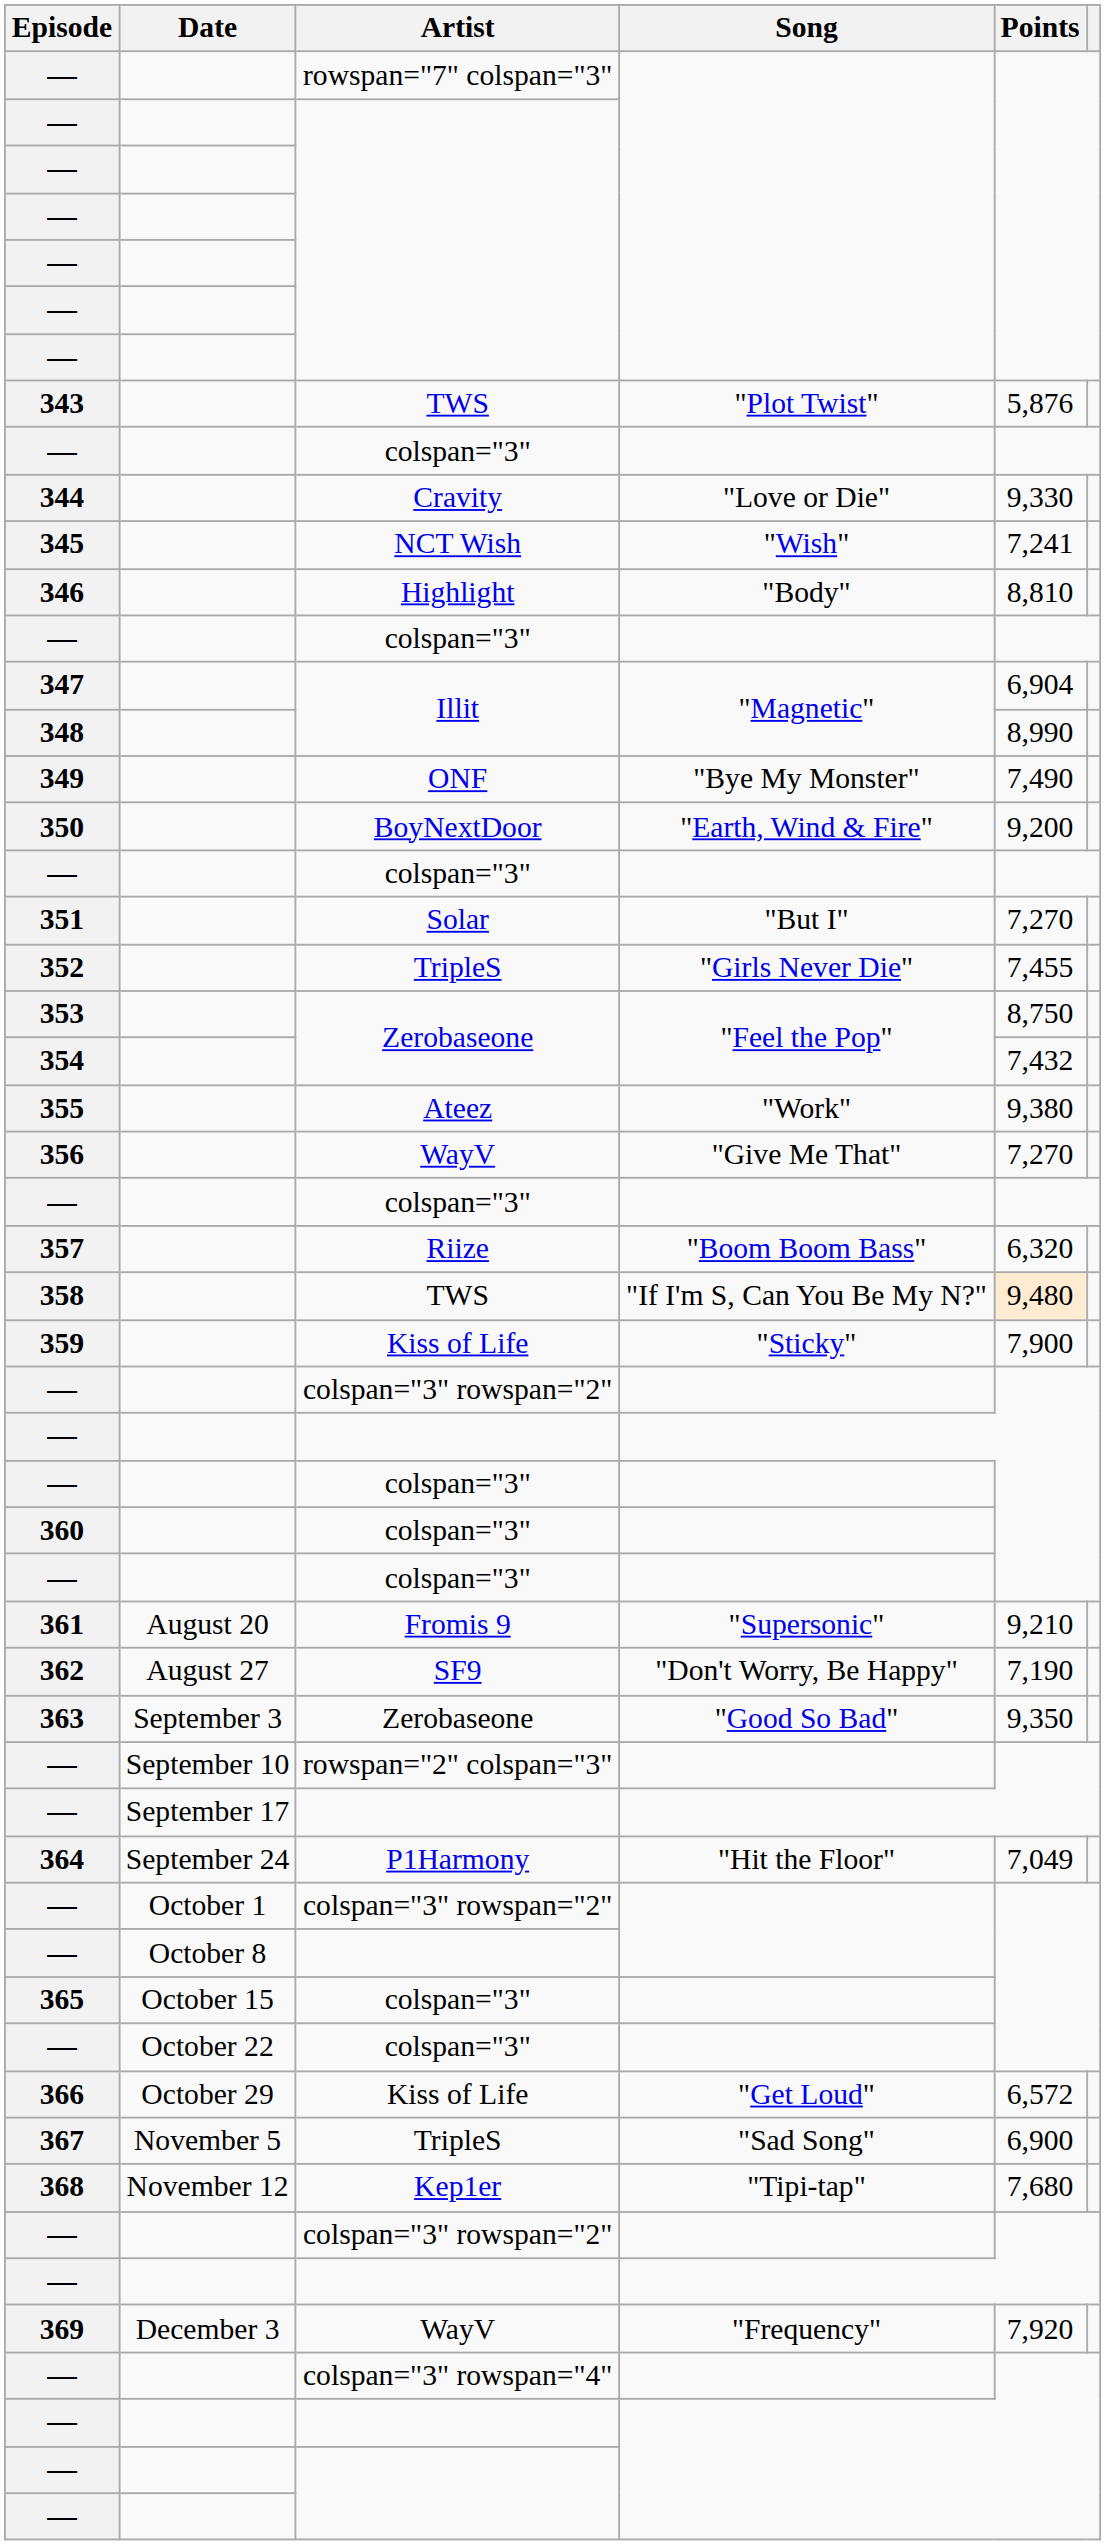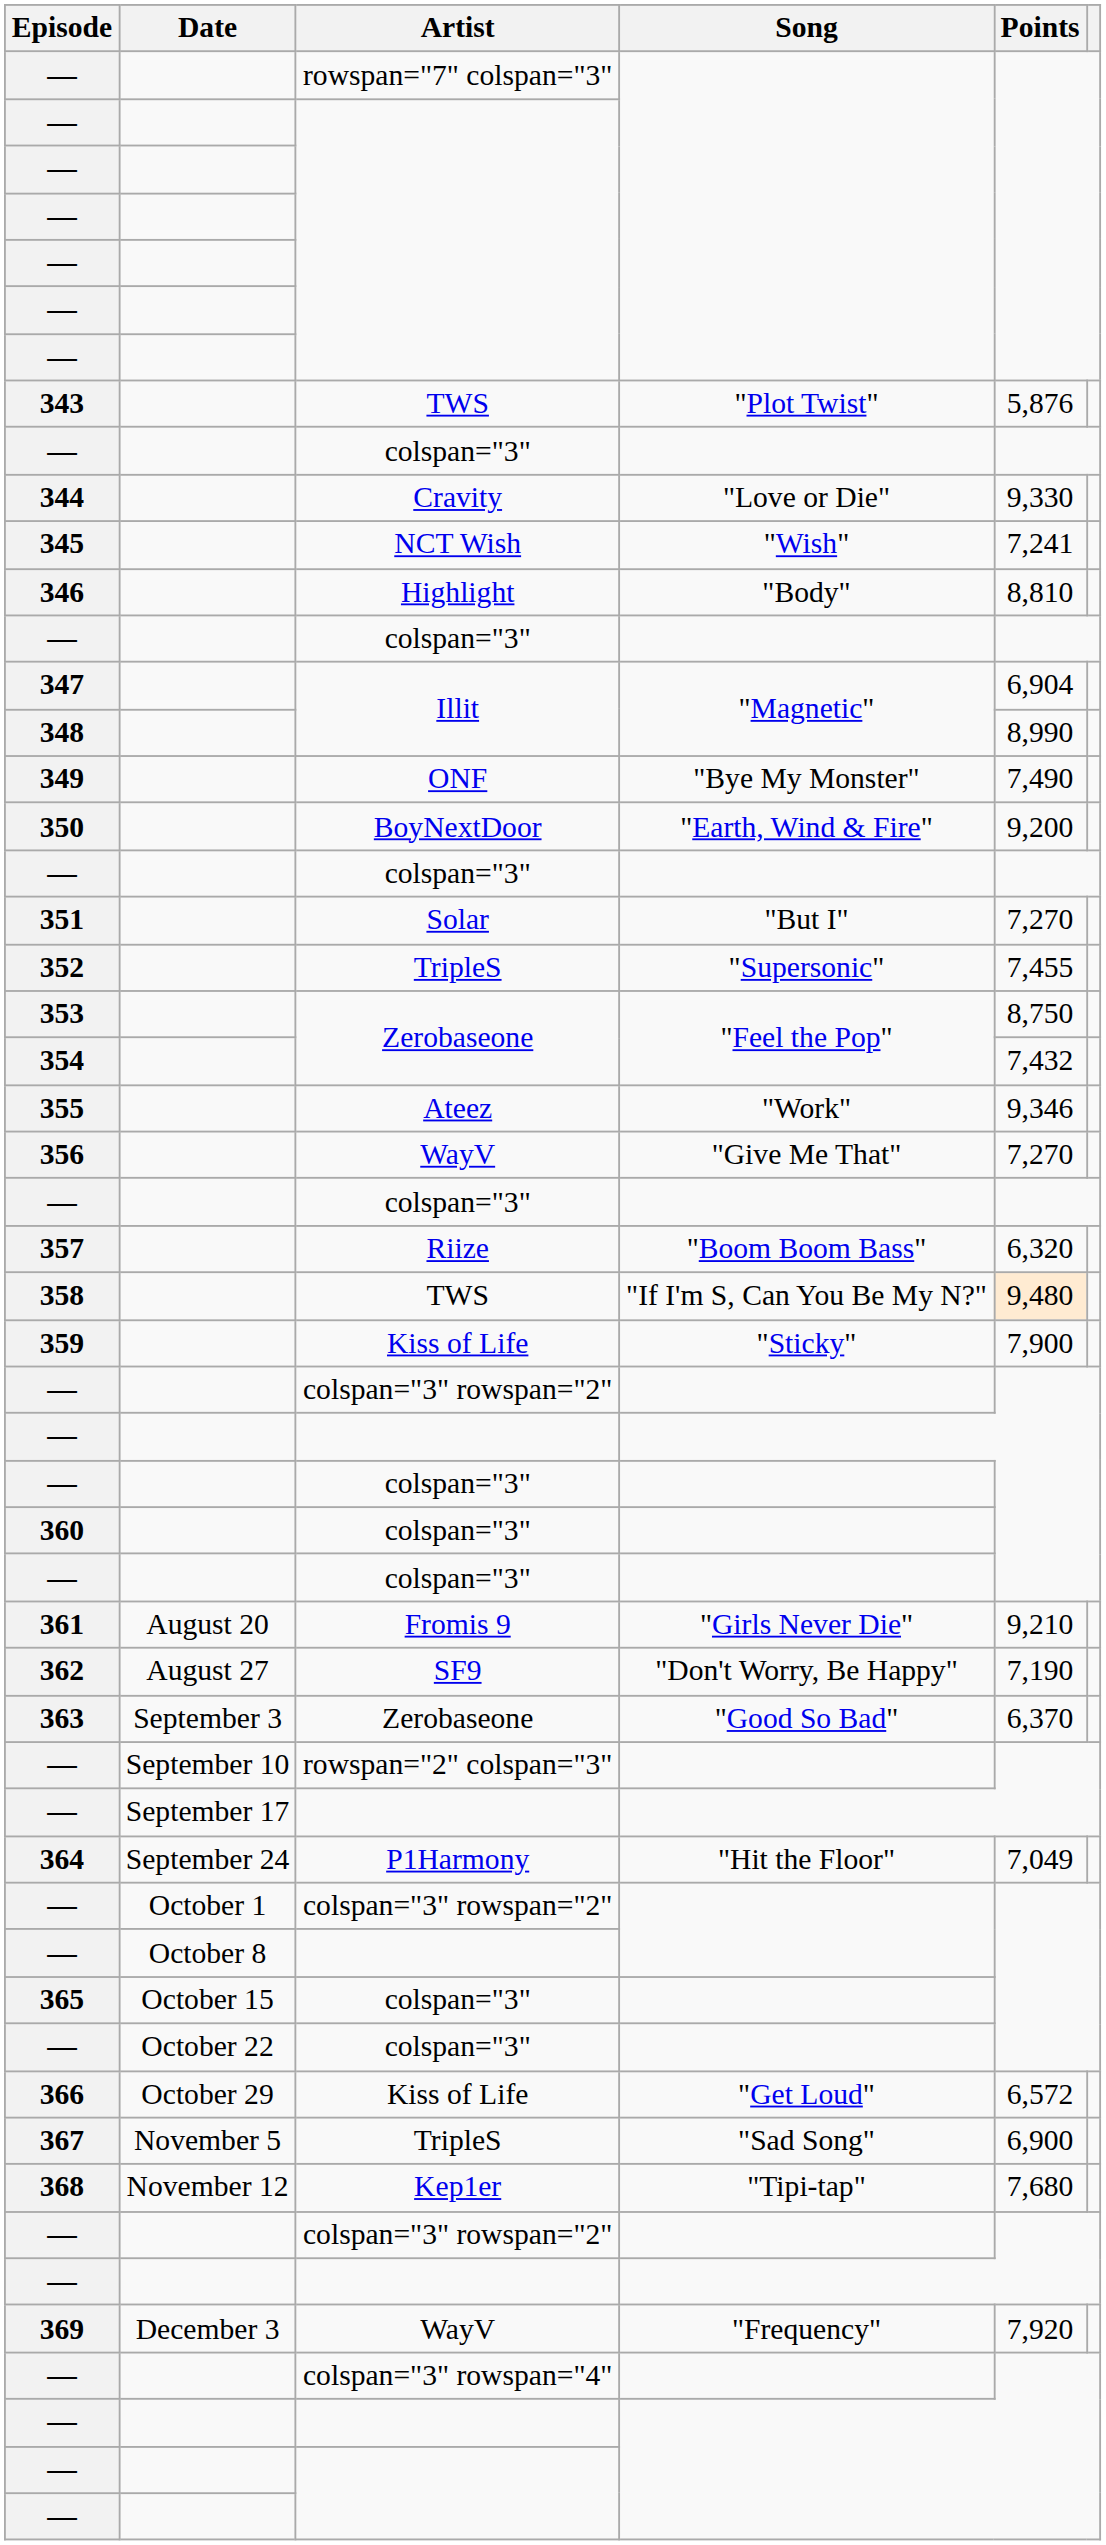(806, 966) "Girls Never Die" -> (806, 966) "Supersonic"
(1040, 1107) 9,380 -> (1040, 1107) 9,346
(806, 1624) "Supersonic" -> (806, 1624) "Girls Never Die"
(1040, 1717) 9,350 -> (1040, 1717) 6,370
